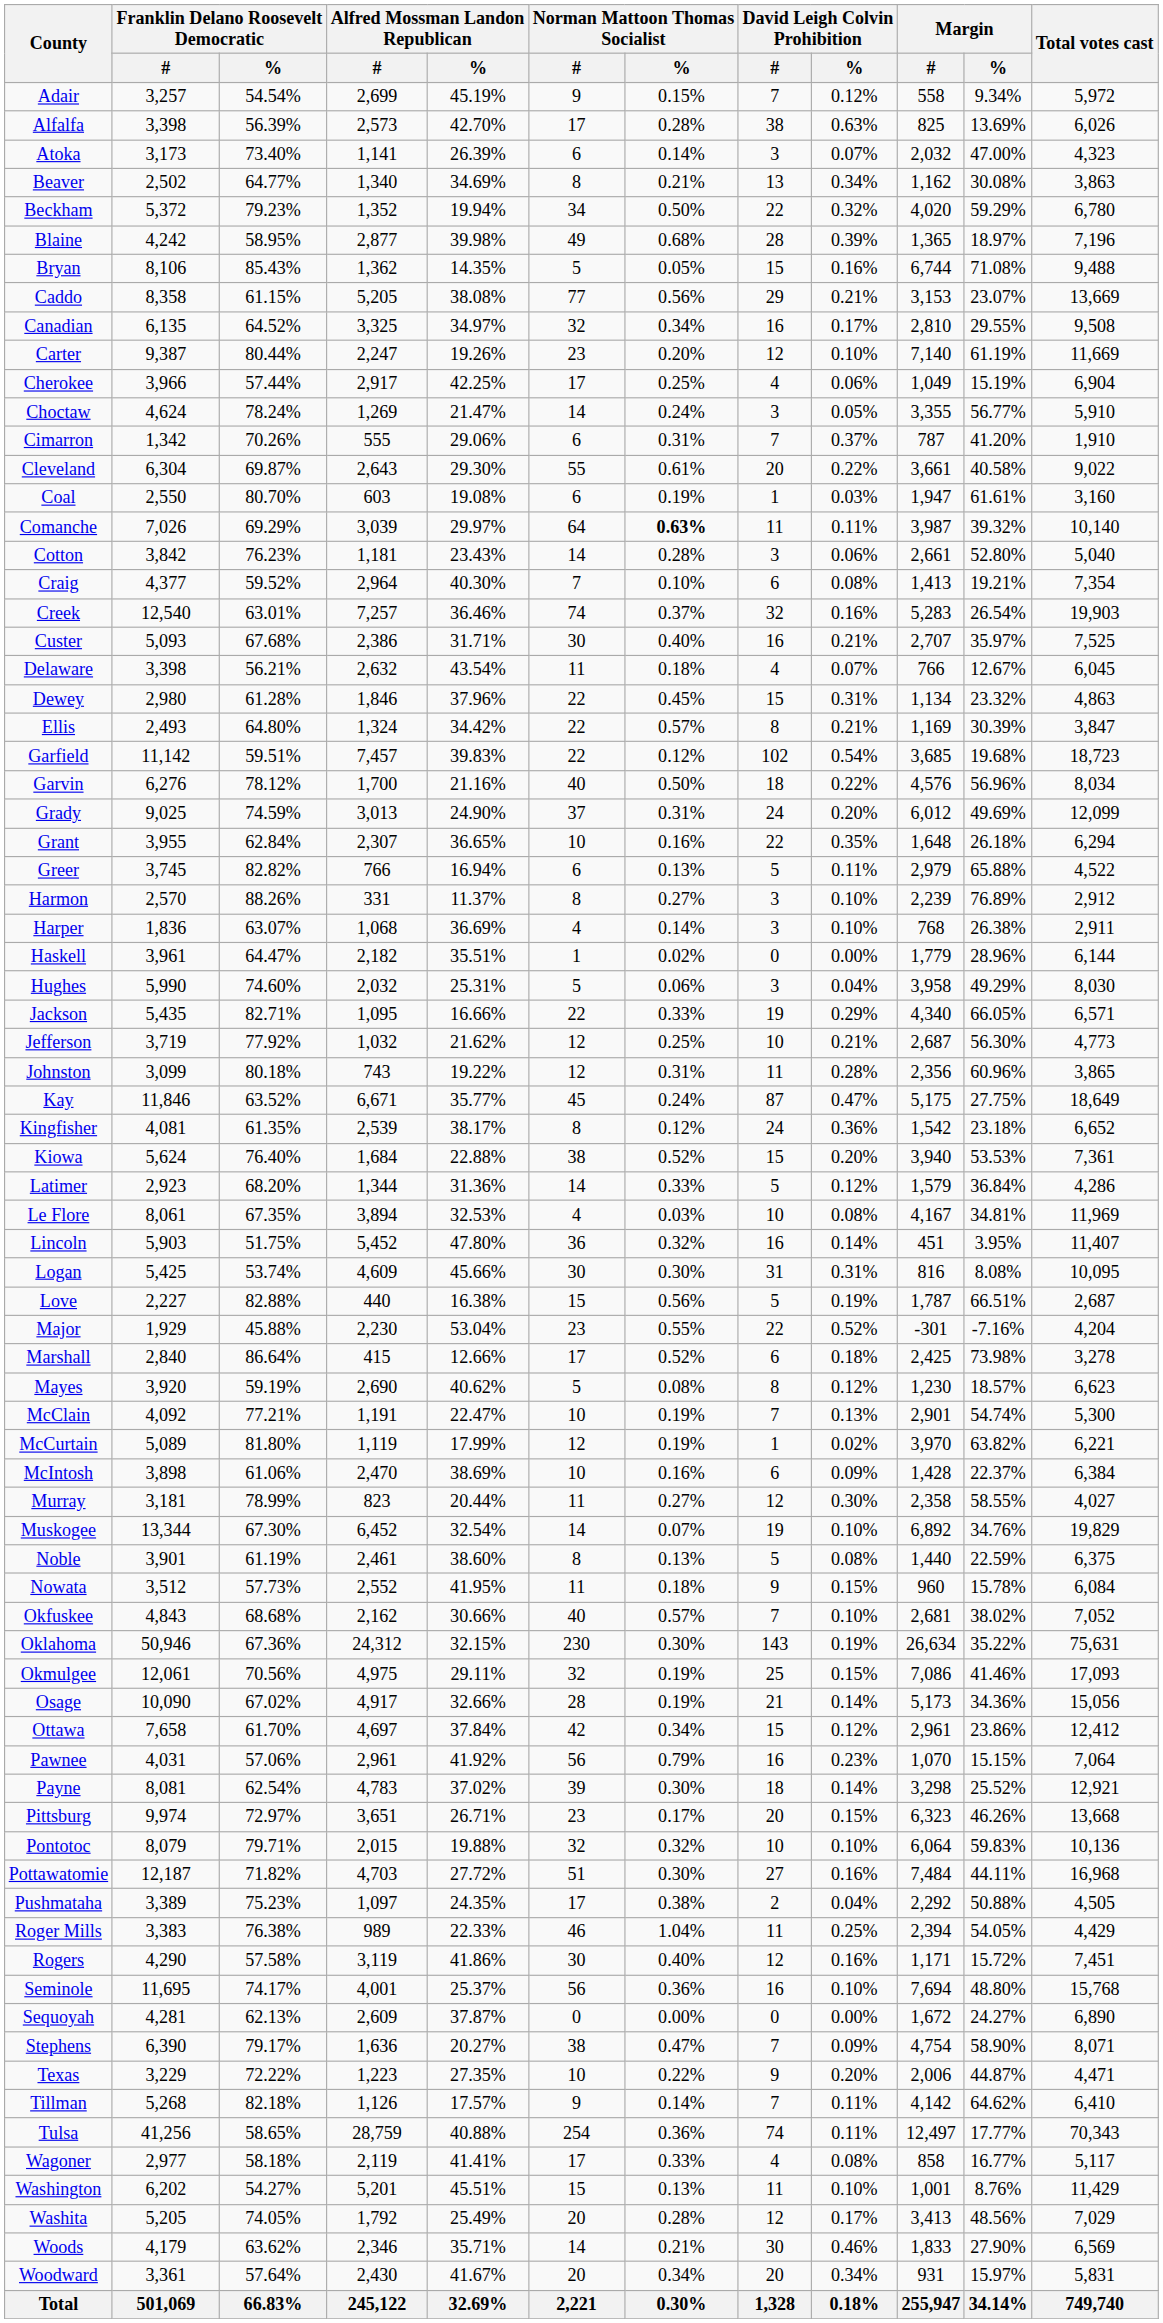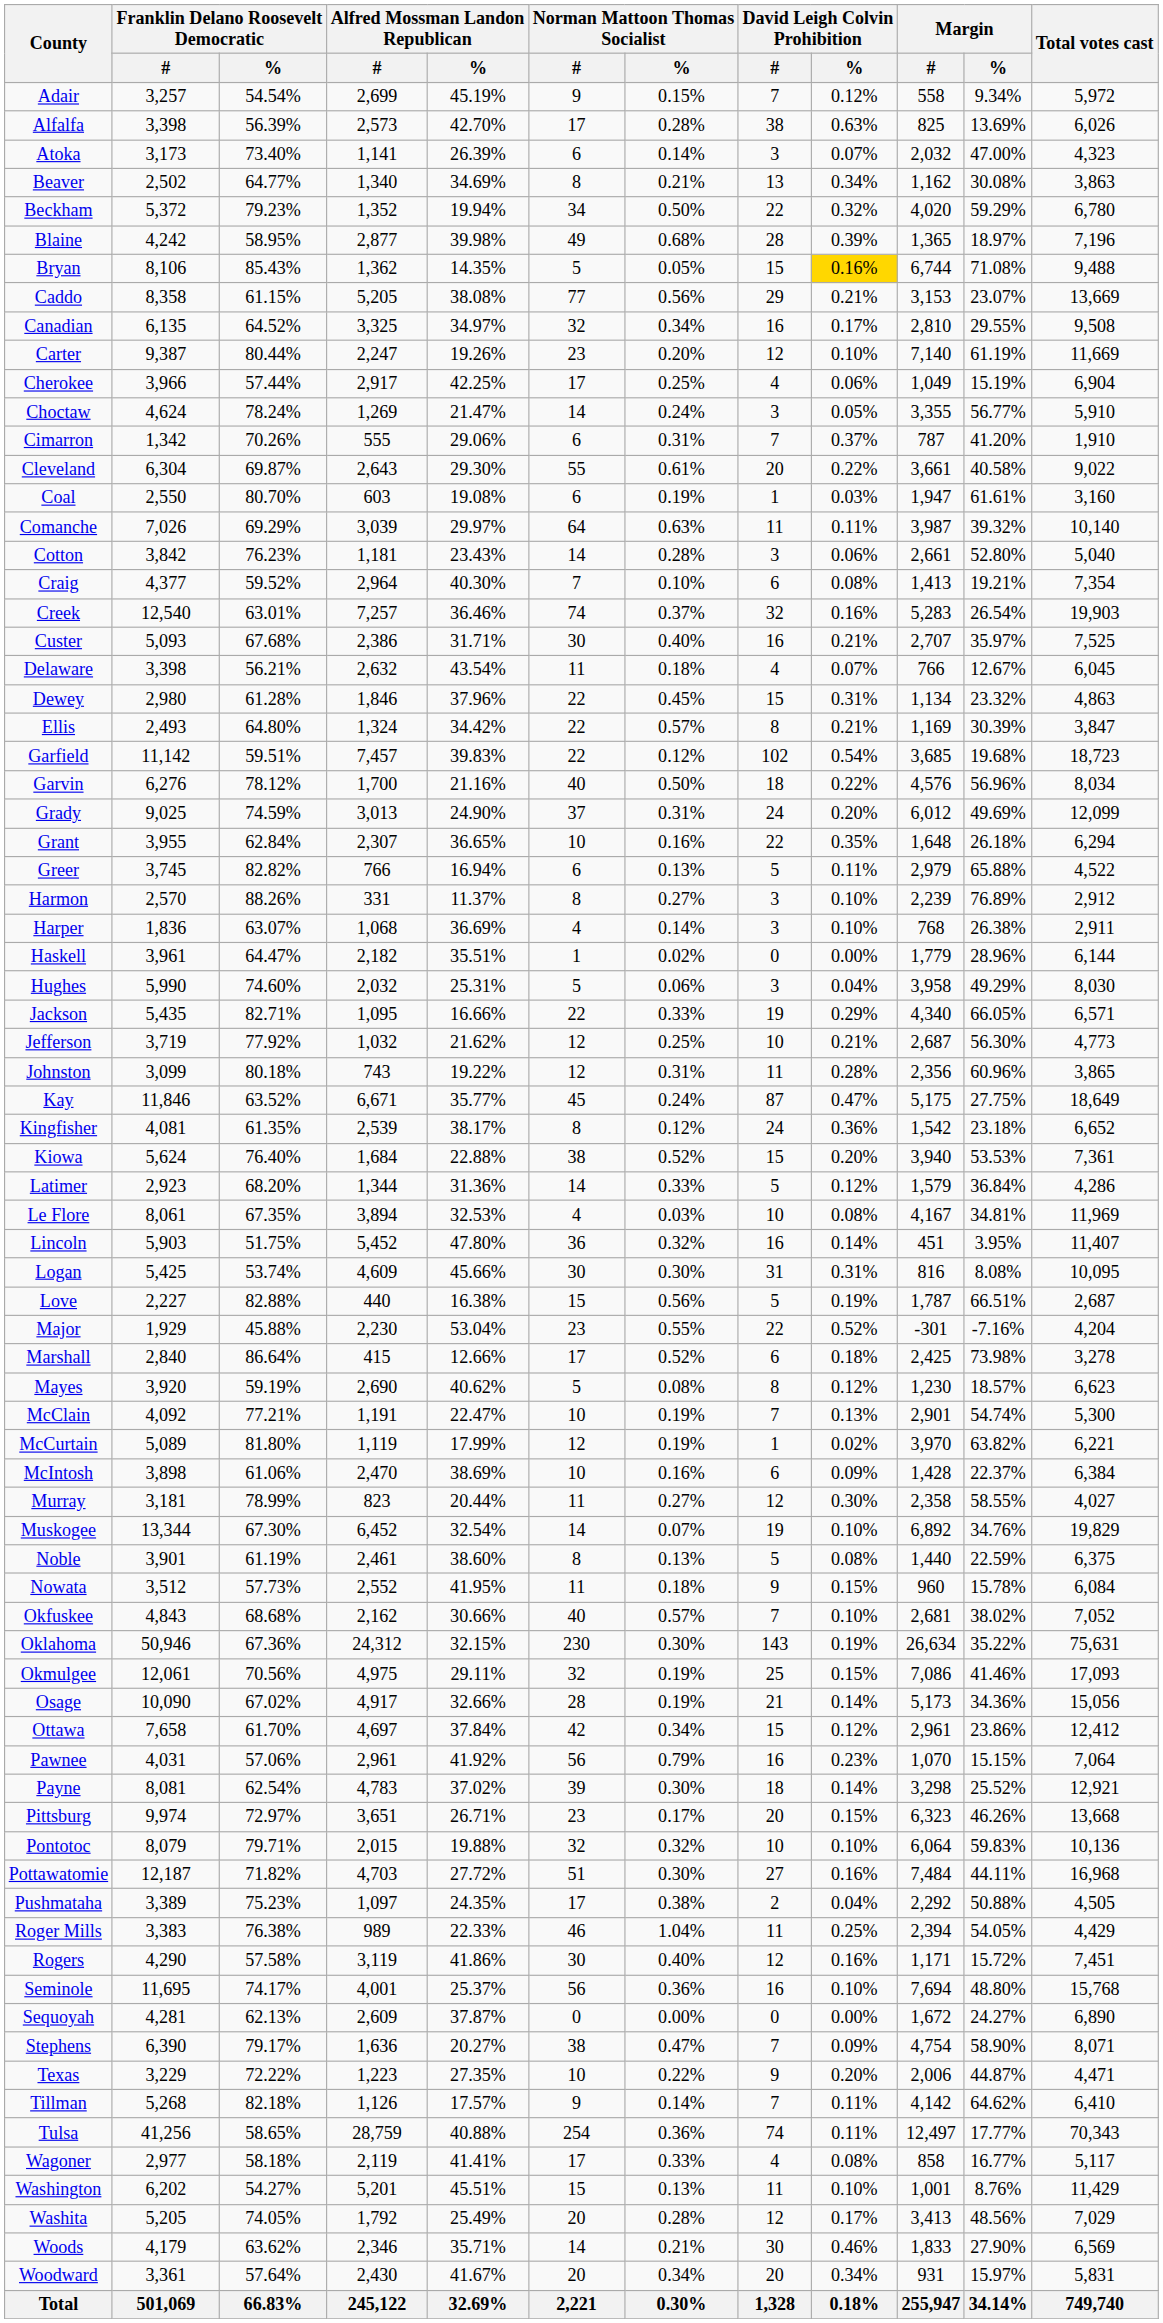(854, 268) no background -> (854, 268) gold background
(681, 526) bold -> (681, 526) normal
